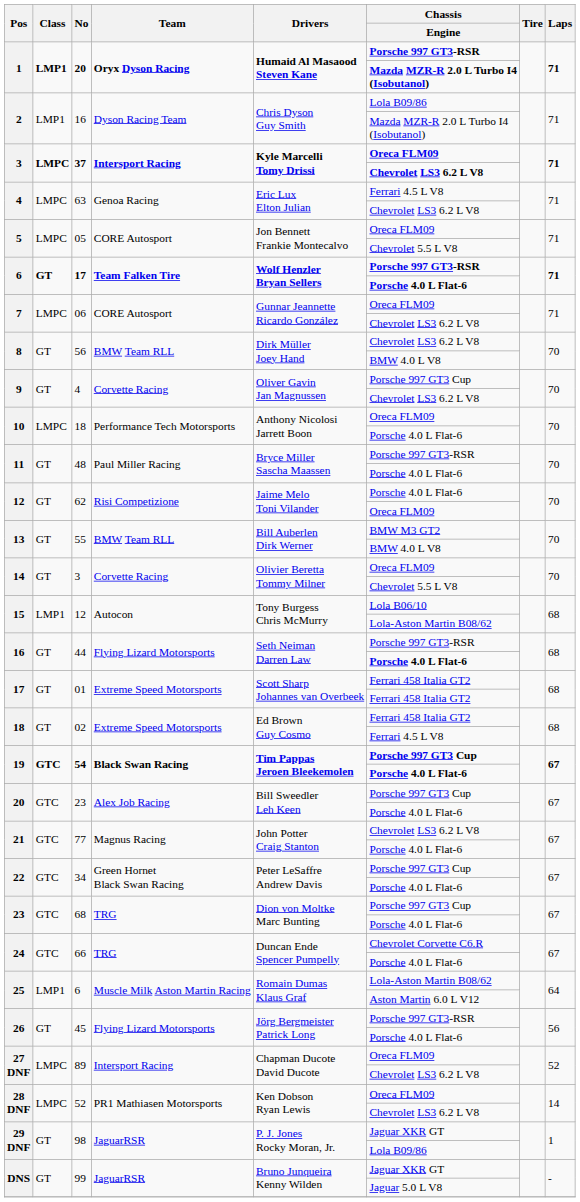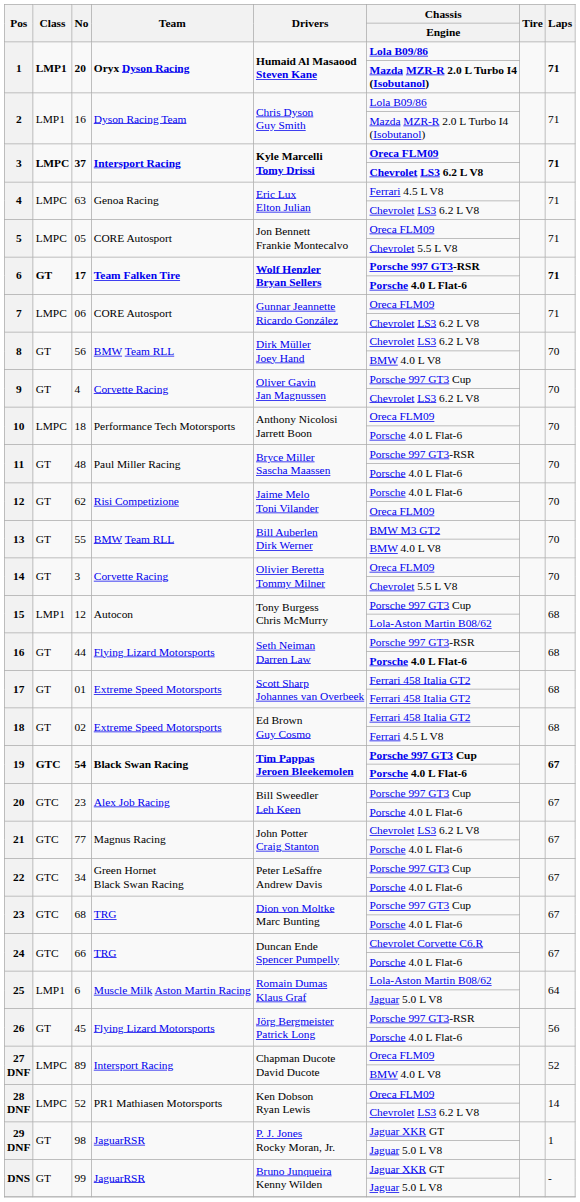(425, 51) Porsche 997 GT3-RSR -> (399, 51) Lola B09/86
(398, 604) Lola B06/10 -> (420, 604) Porsche 997 GT3 Cup
(424, 999) Aston Martin 6.0 L V12 -> (406, 999) Jaguar 5.0 L V8
(424, 1074) Chevrolet LS3 6.2 L V8 -> (405, 1074) BMW 4.0 L V8
(398, 1150) Lola B09/86 -> (406, 1150) Jaguar 5.0 L V8
